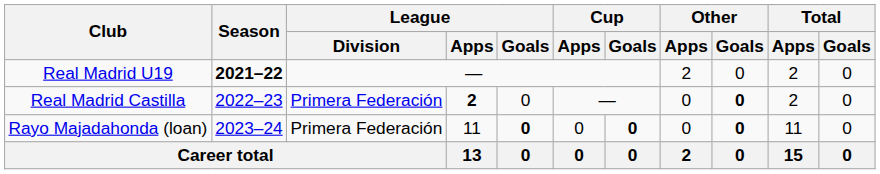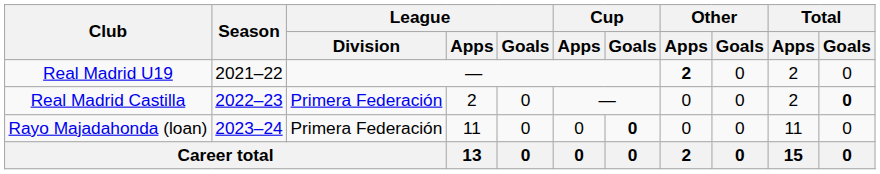(249, 73) bold -> (249, 73) normal
(686, 73) normal -> (686, 73) bold
(472, 100) bold -> (472, 100) normal
(740, 100) bold -> (740, 100) normal
(847, 100) normal -> (847, 100) bold
(525, 127) bold -> (525, 127) normal
(740, 127) bold -> (740, 127) normal
